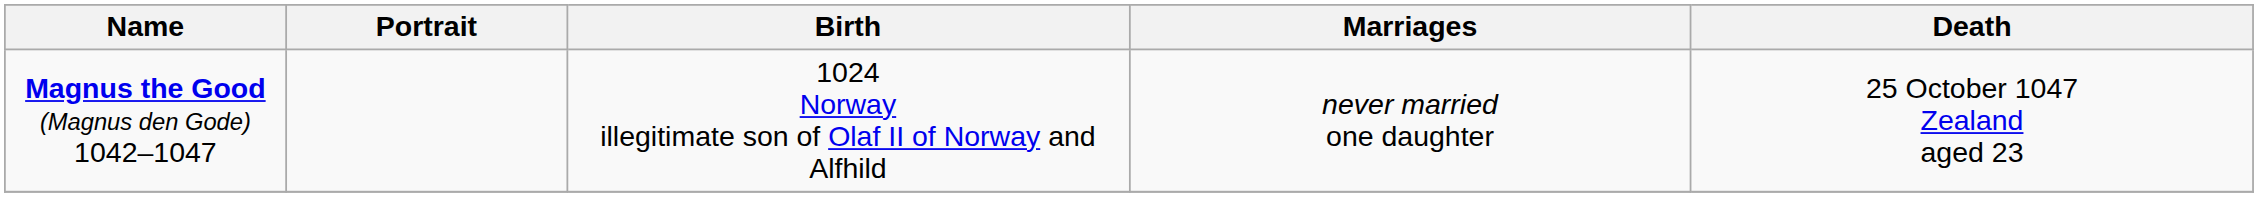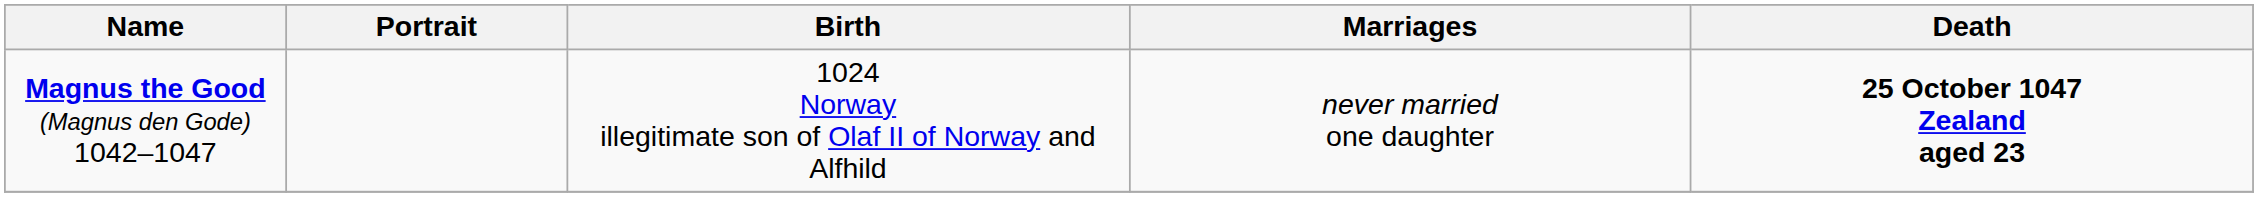(1972, 120) normal -> (1972, 120) bold
